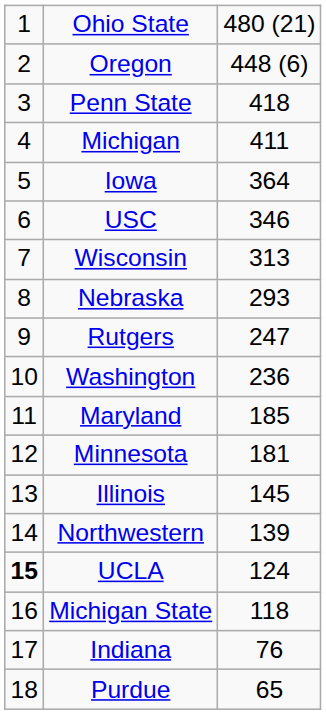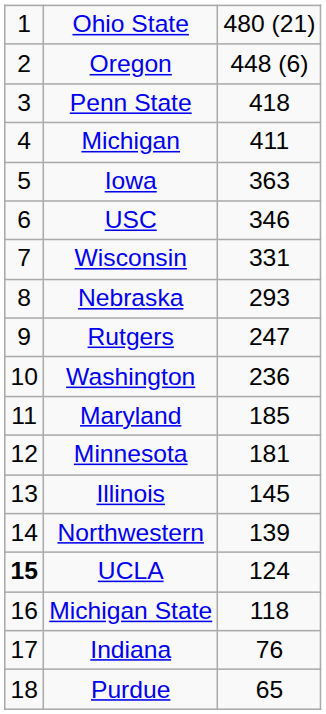(269, 180) 364 -> (269, 180) 363
(269, 259) 313 -> (269, 259) 331
